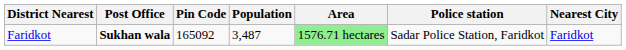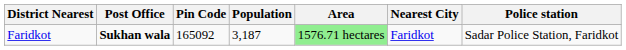columns swapped: (584, 14) <-> (467, 14)
(247, 34) 3,487 -> (247, 34) 3,187
